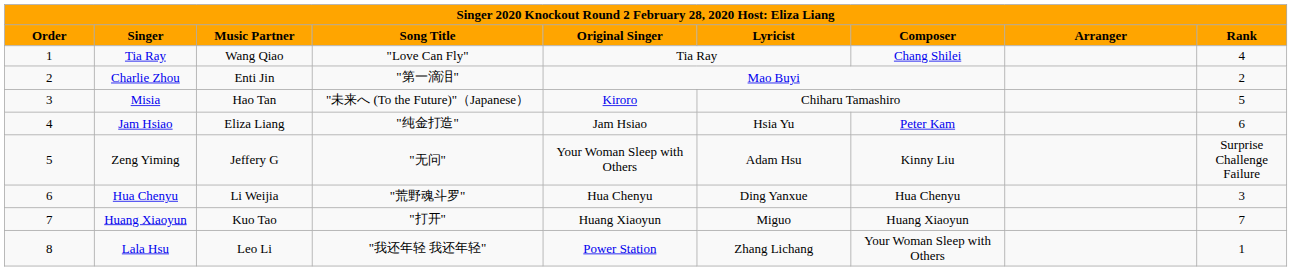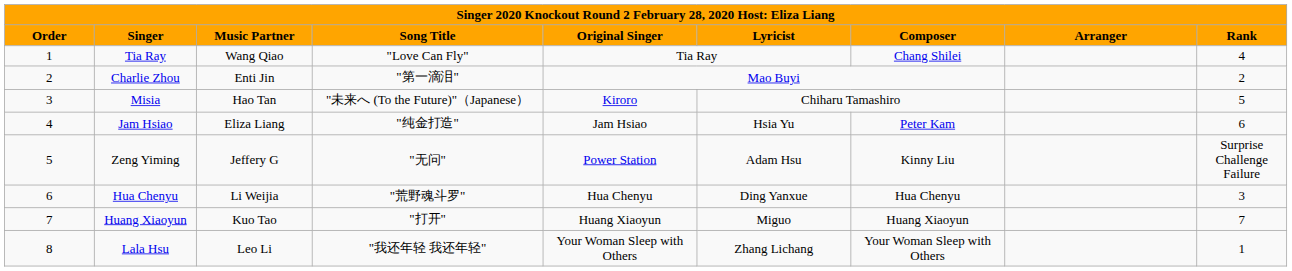(620, 159) Your Woman Sleep with Others -> (620, 159) Power Station
(620, 248) Power Station -> (620, 248) Your Woman Sleep with Others
